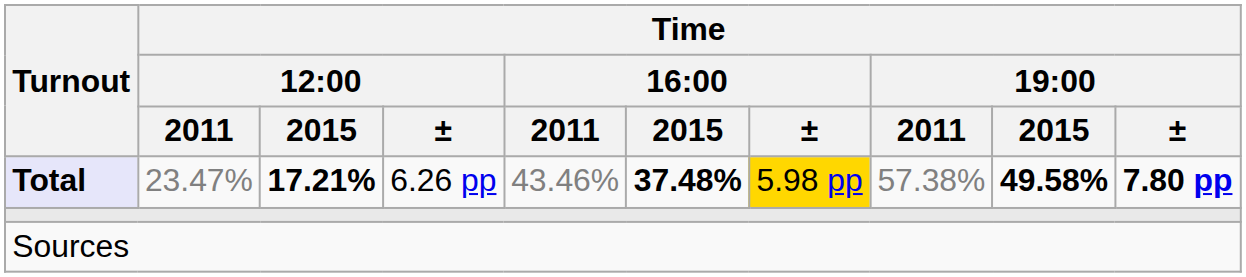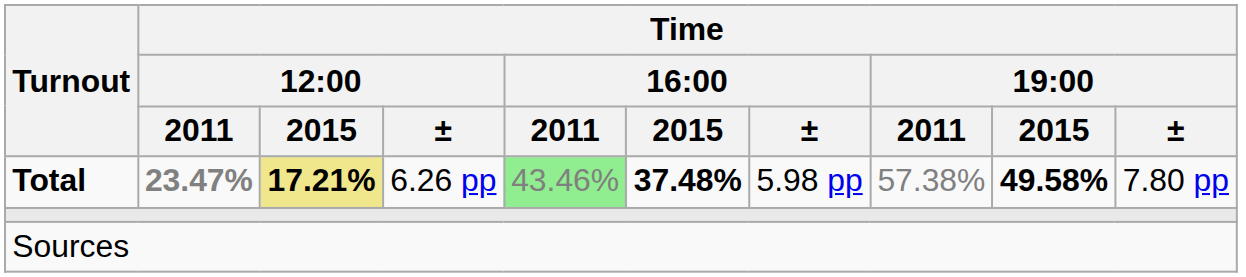(49, 181) lavender background -> (49, 181) no background
(199, 181) normal -> (199, 181) bold
(322, 181) no background -> (322, 181) khaki background
(565, 181) no background -> (565, 181) lightgreen background
(810, 181) gold background -> (810, 181) no background
(1178, 181) bold -> (1176, 181) normal
